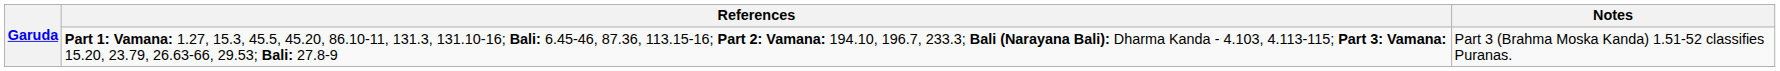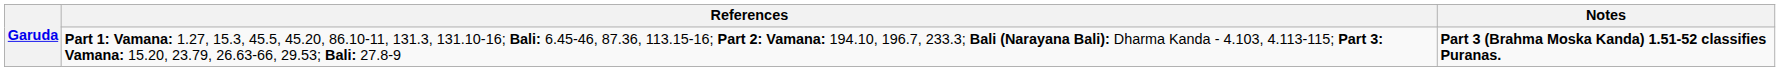(1609, 46) normal -> (1603, 46) bold
